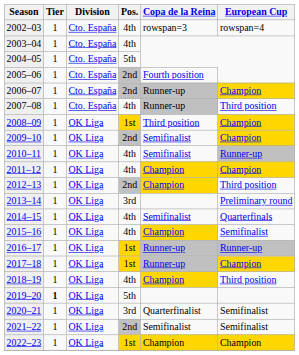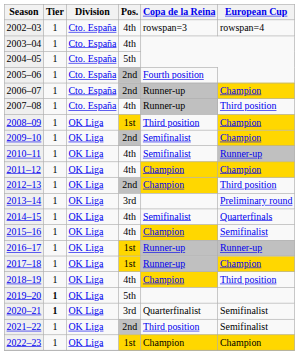(55, 311) normal -> (55, 311) bold
(167, 327) Semifinalist -> (171, 327) Third position
